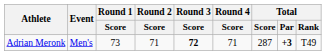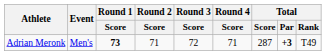(115, 43) normal -> (115, 43) bold
(193, 43) bold -> (193, 43) normal
